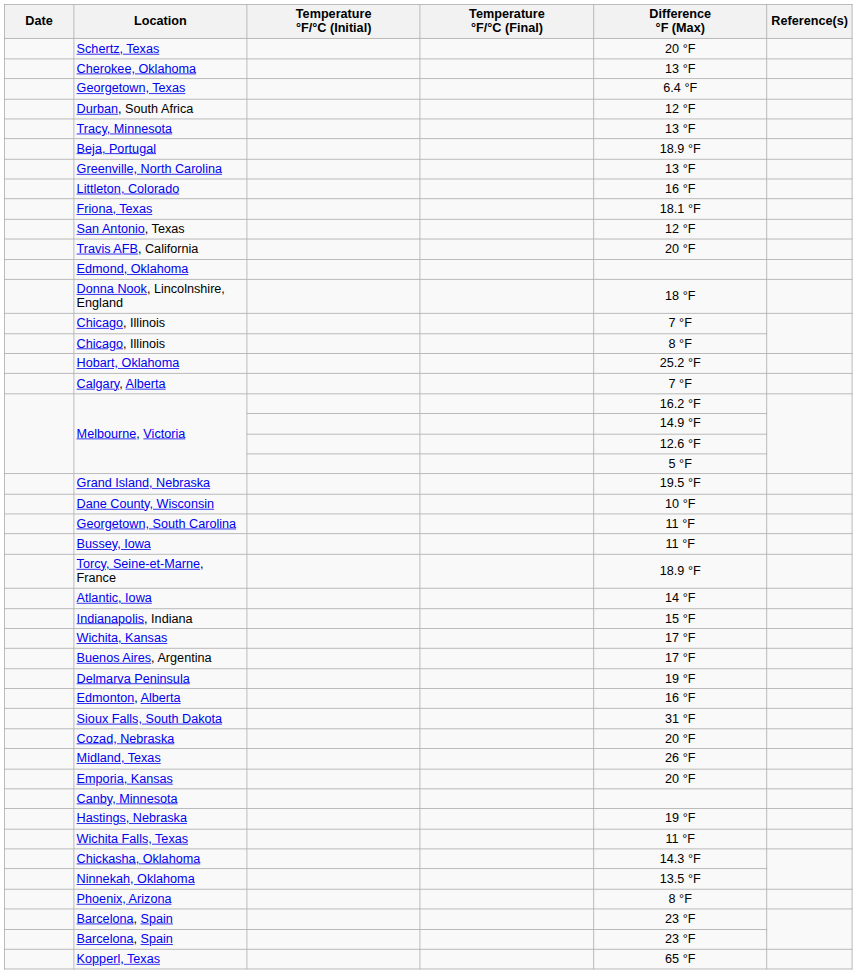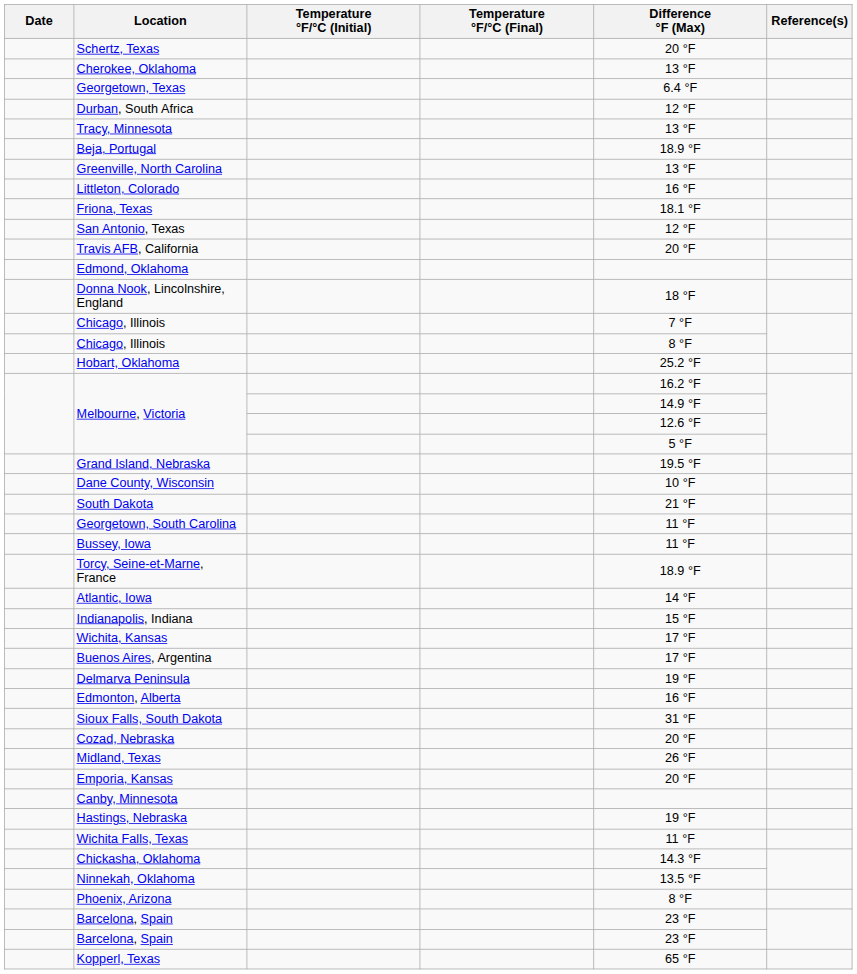- row: (39, 384)
+ row: (39, 504)
